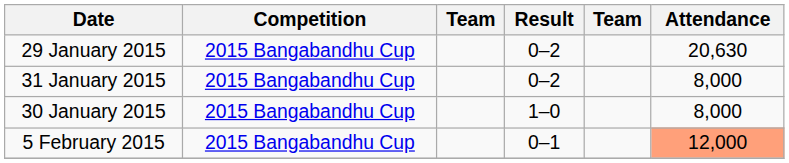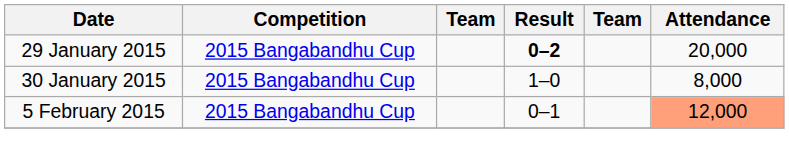(544, 50) normal -> (544, 50) bold
(718, 50) 20,630 -> (718, 50) 20,000
- row: (94, 81)
